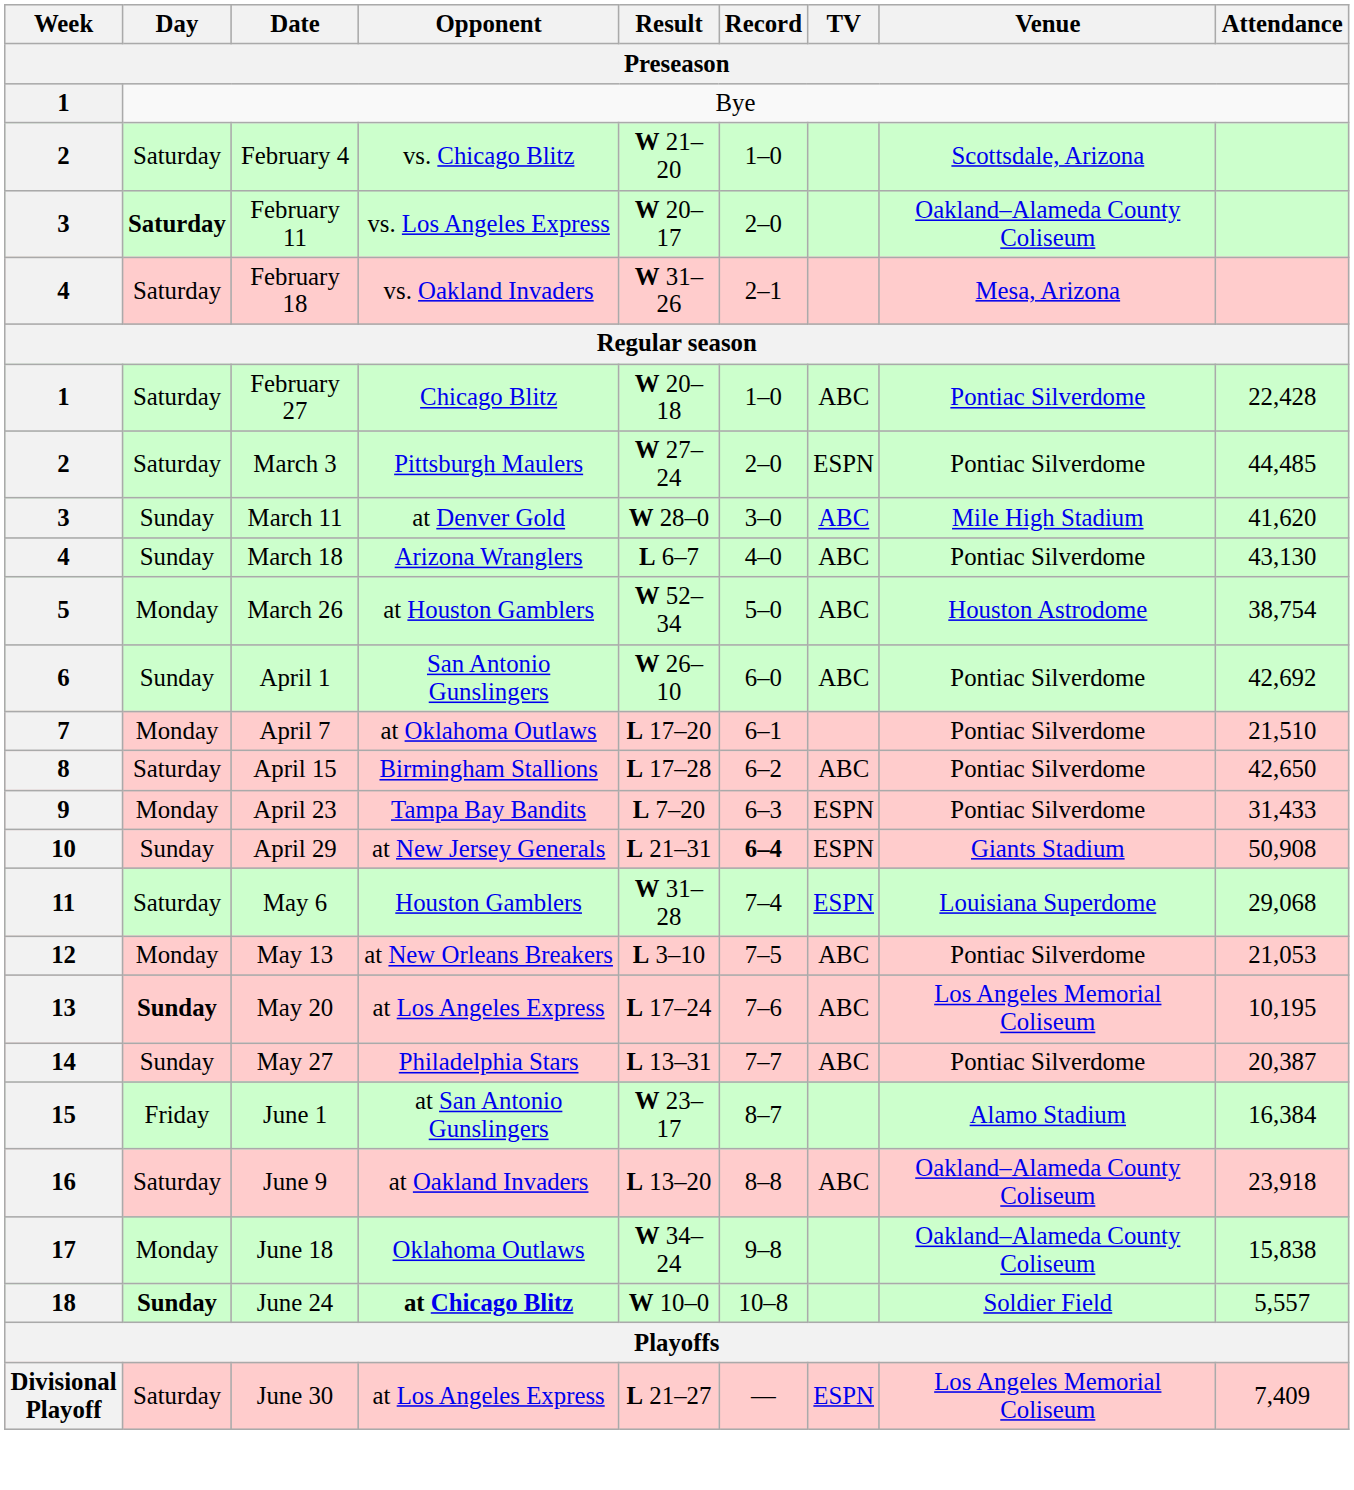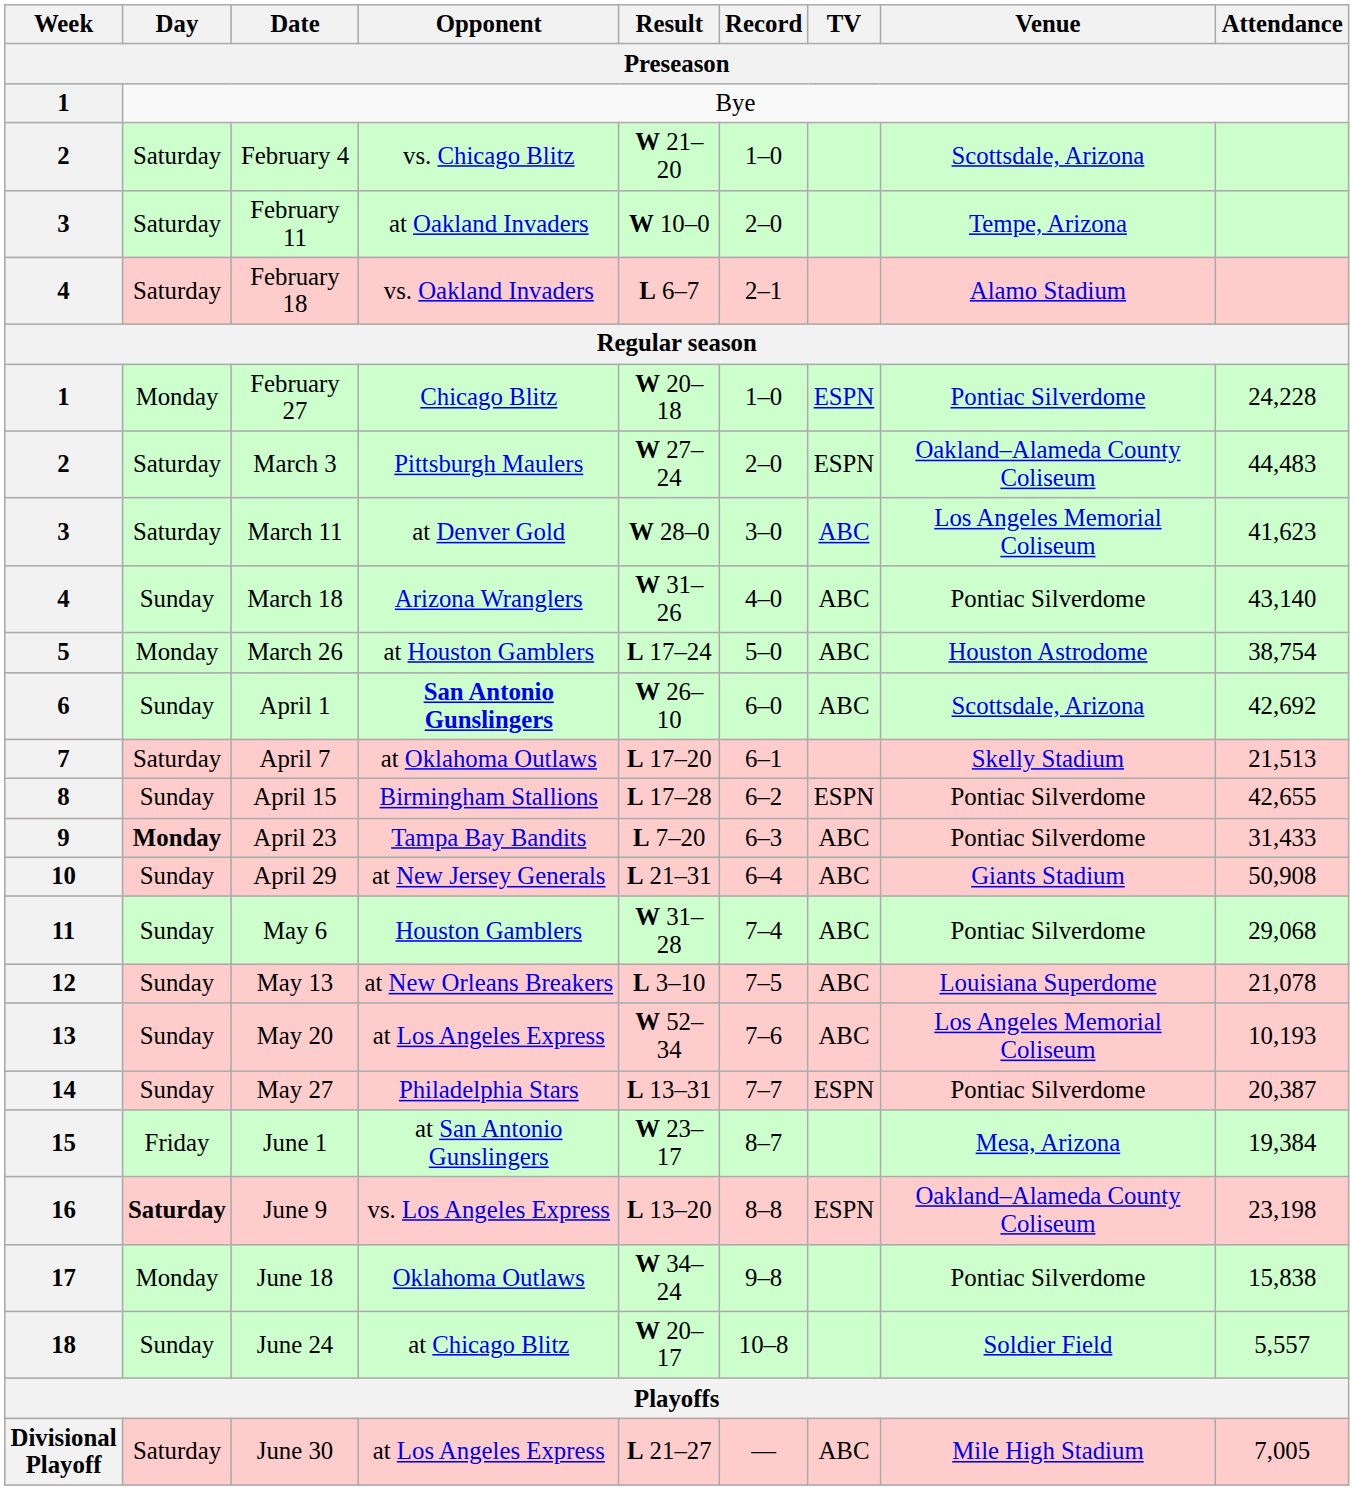(177, 223) bold -> (177, 223) normal
(489, 223) vs. Los Angeles Express -> (489, 223) at Oakland Invaders
(669, 223) W 20–17 -> (669, 223) W 10–0
(1048, 223) Oakland–Alameda County Coliseum -> (1048, 223) Tempe, Arizona
(669, 290) W 31–26 -> (669, 290) L 6–7
(1048, 290) Mesa, Arizona -> (1048, 290) Alamo Stadium
(177, 397) Saturday -> (177, 397) Monday
(844, 397) ABC -> (844, 397) ESPN
(1282, 397) 22,428 -> (1282, 397) 24,228
(1048, 464) Pontiac Silverdome -> (1048, 464) Oakland–Alameda County Coliseum
(1282, 464) 44,485 -> (1282, 464) 44,483
(177, 517) Sunday -> (177, 531) Saturday
(1048, 517) Mile High Stadium -> (1048, 531) Los Angeles Memorial Coliseum
(1282, 517) 41,620 -> (1282, 531) 41,623
(669, 556) L 6–7 -> (669, 598) W 31–26
(1282, 556) 43,130 -> (1282, 598) 43,140
(669, 610) W 52–34 -> (669, 652) L 17–24
(489, 677) normal -> (489, 705) bold
(1048, 677) Pontiac Silverdome -> (1048, 705) Scottsdale, Arizona
(177, 730) Monday -> (177, 758) Saturday
(1048, 730) Pontiac Silverdome -> (1048, 758) Skelly Stadium
(1282, 730) 21,510 -> (1282, 758) 21,513
(177, 770) Saturday -> (177, 798) Sunday
(844, 770) ABC -> (844, 798) ESPN
(1282, 770) 42,650 -> (1282, 798) 42,655
(177, 809) normal -> (177, 837) bold
(844, 809) ESPN -> (844, 837) ABC
(763, 848) bold -> (764, 876) normal
(844, 848) ESPN -> (844, 876) ABC
(177, 902) Saturday -> (177, 929) Sunday
(844, 902) ESPN -> (844, 929) ABC
(1048, 902) Louisiana Superdome -> (1048, 929) Pontiac Silverdome
(177, 955) Monday -> (177, 983) Sunday
(1048, 955) Pontiac Silverdome -> (1048, 983) Louisiana Superdome
(1282, 955) 21,053 -> (1282, 983) 21,078
(177, 1008) bold -> (177, 1036) normal
(669, 1008) L 17–24 -> (669, 1036) W 52–34
(1282, 1008) 10,195 -> (1282, 1036) 10,193
(844, 1061) ABC -> (844, 1089) ESPN
(1048, 1115) Alamo Stadium -> (1048, 1143) Mesa, Arizona
(1282, 1115) 16,384 -> (1282, 1143) 19,384
(177, 1182) normal -> (177, 1210) bold
(489, 1182) at Oakland Invaders -> (489, 1210) vs. Los Angeles Express
(844, 1182) ABC -> (844, 1210) ESPN
(1282, 1182) 23,918 -> (1282, 1210) 23,198
(1048, 1249) Oakland–Alameda County Coliseum -> (1048, 1277) Pontiac Silverdome
(177, 1302) bold -> (177, 1344) normal
(489, 1302) bold -> (489, 1344) normal
(669, 1302) W 10–0 -> (669, 1344) W 20–17
(844, 1395) ESPN -> (844, 1451) ABC
(1048, 1395) Los Angeles Memorial Coliseum -> (1048, 1451) Mile High Stadium
(1282, 1395) 7,409 -> (1282, 1451) 7,005
